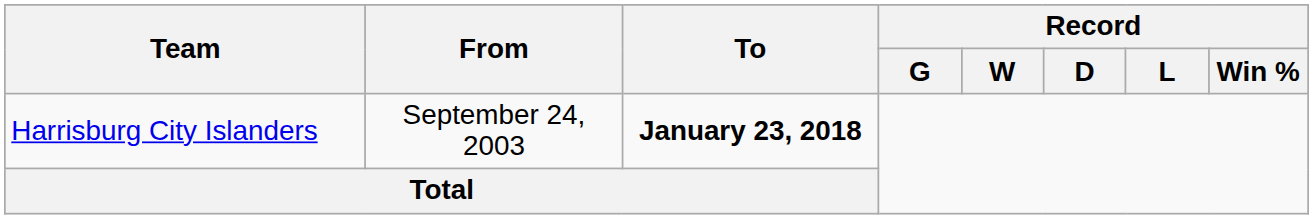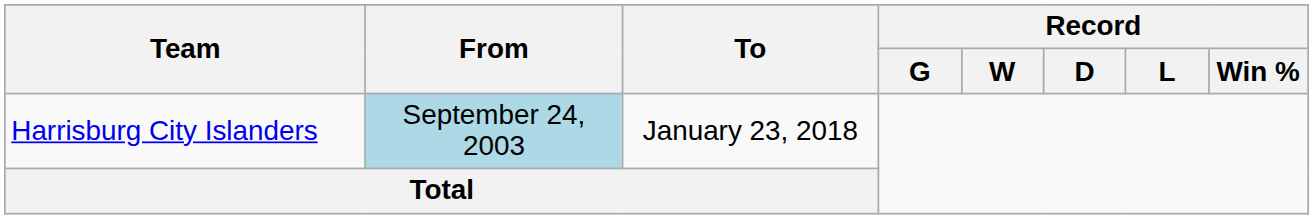(494, 130) no background -> (494, 130) lightblue background
(750, 130) bold -> (750, 130) normal
